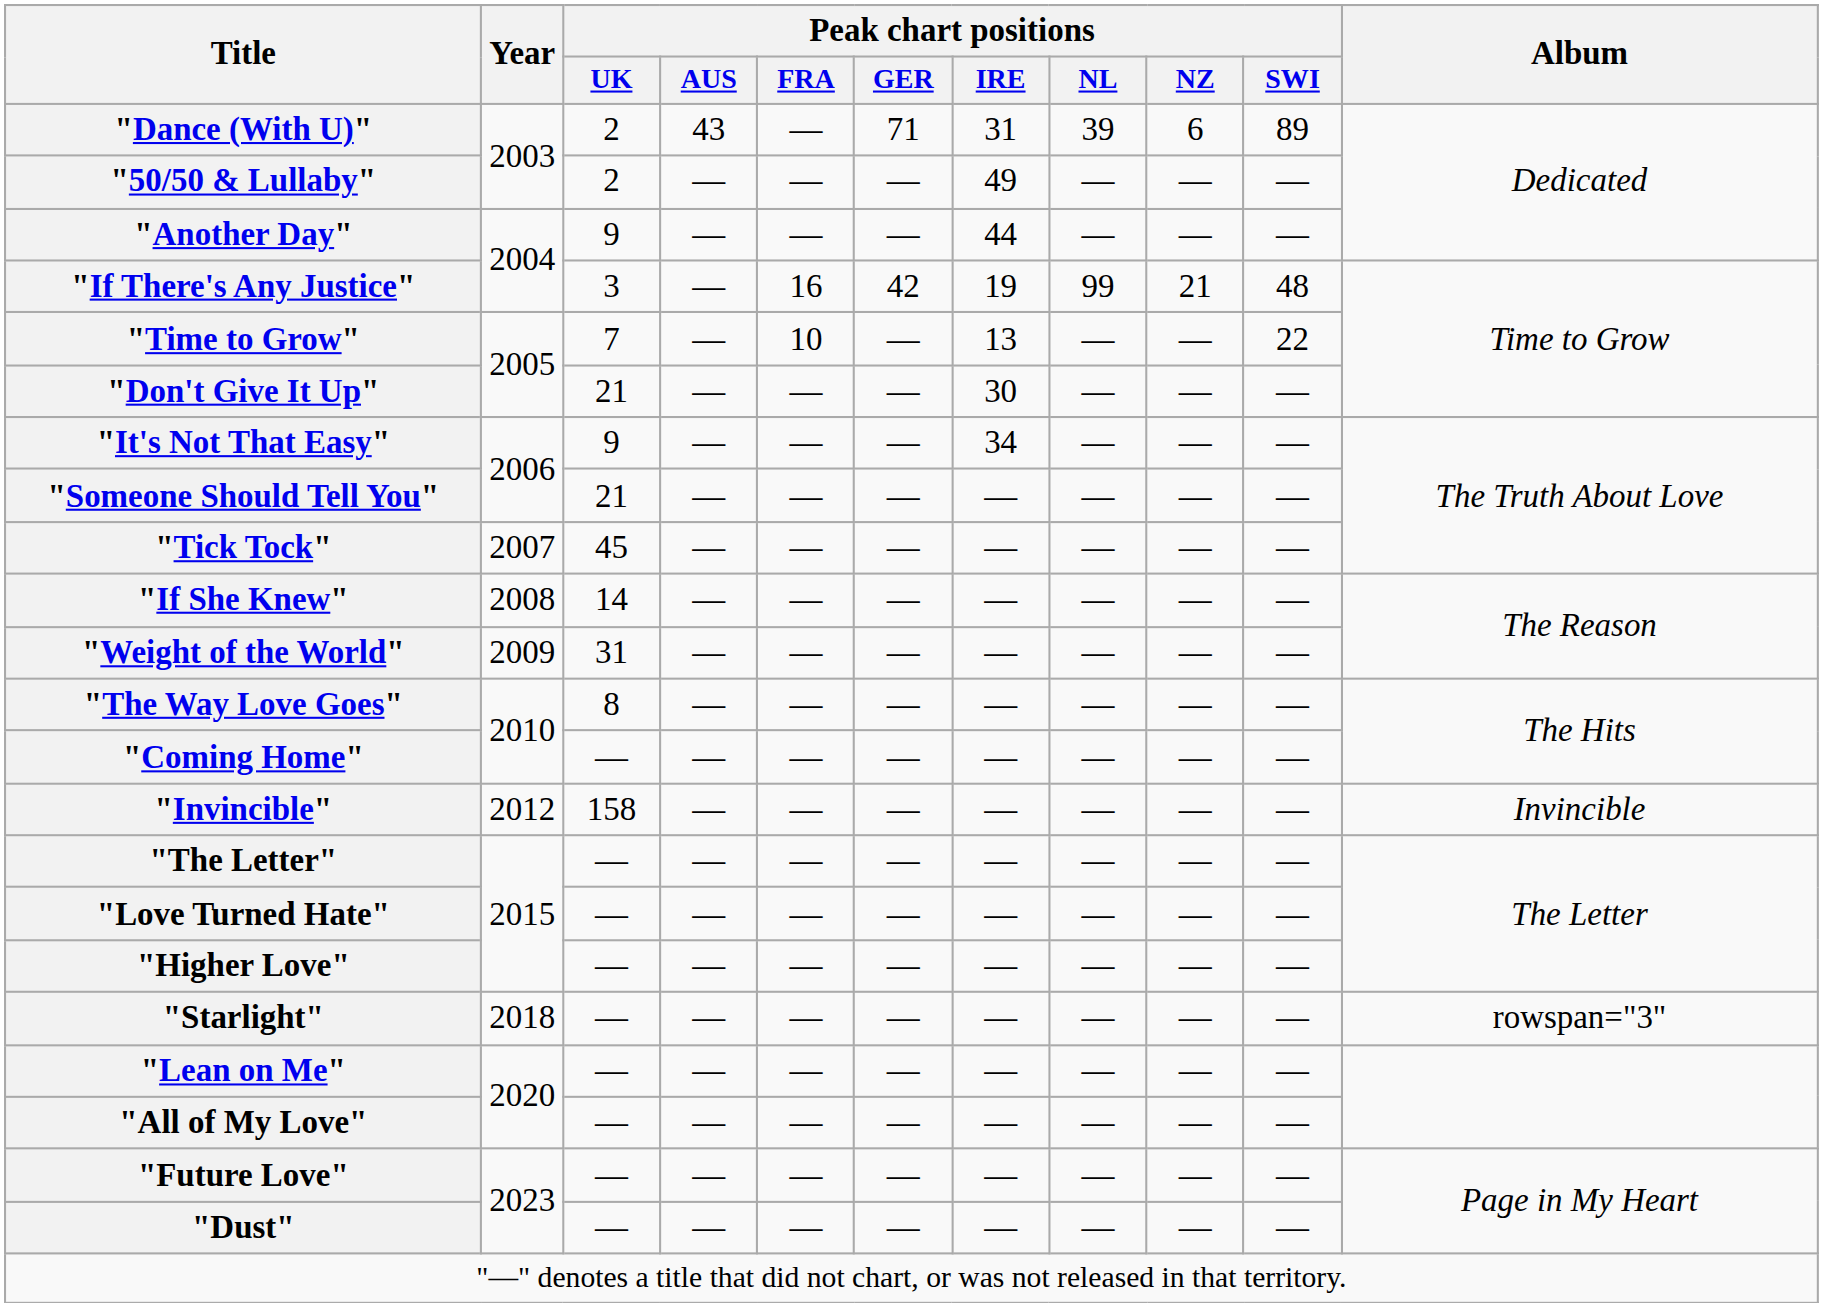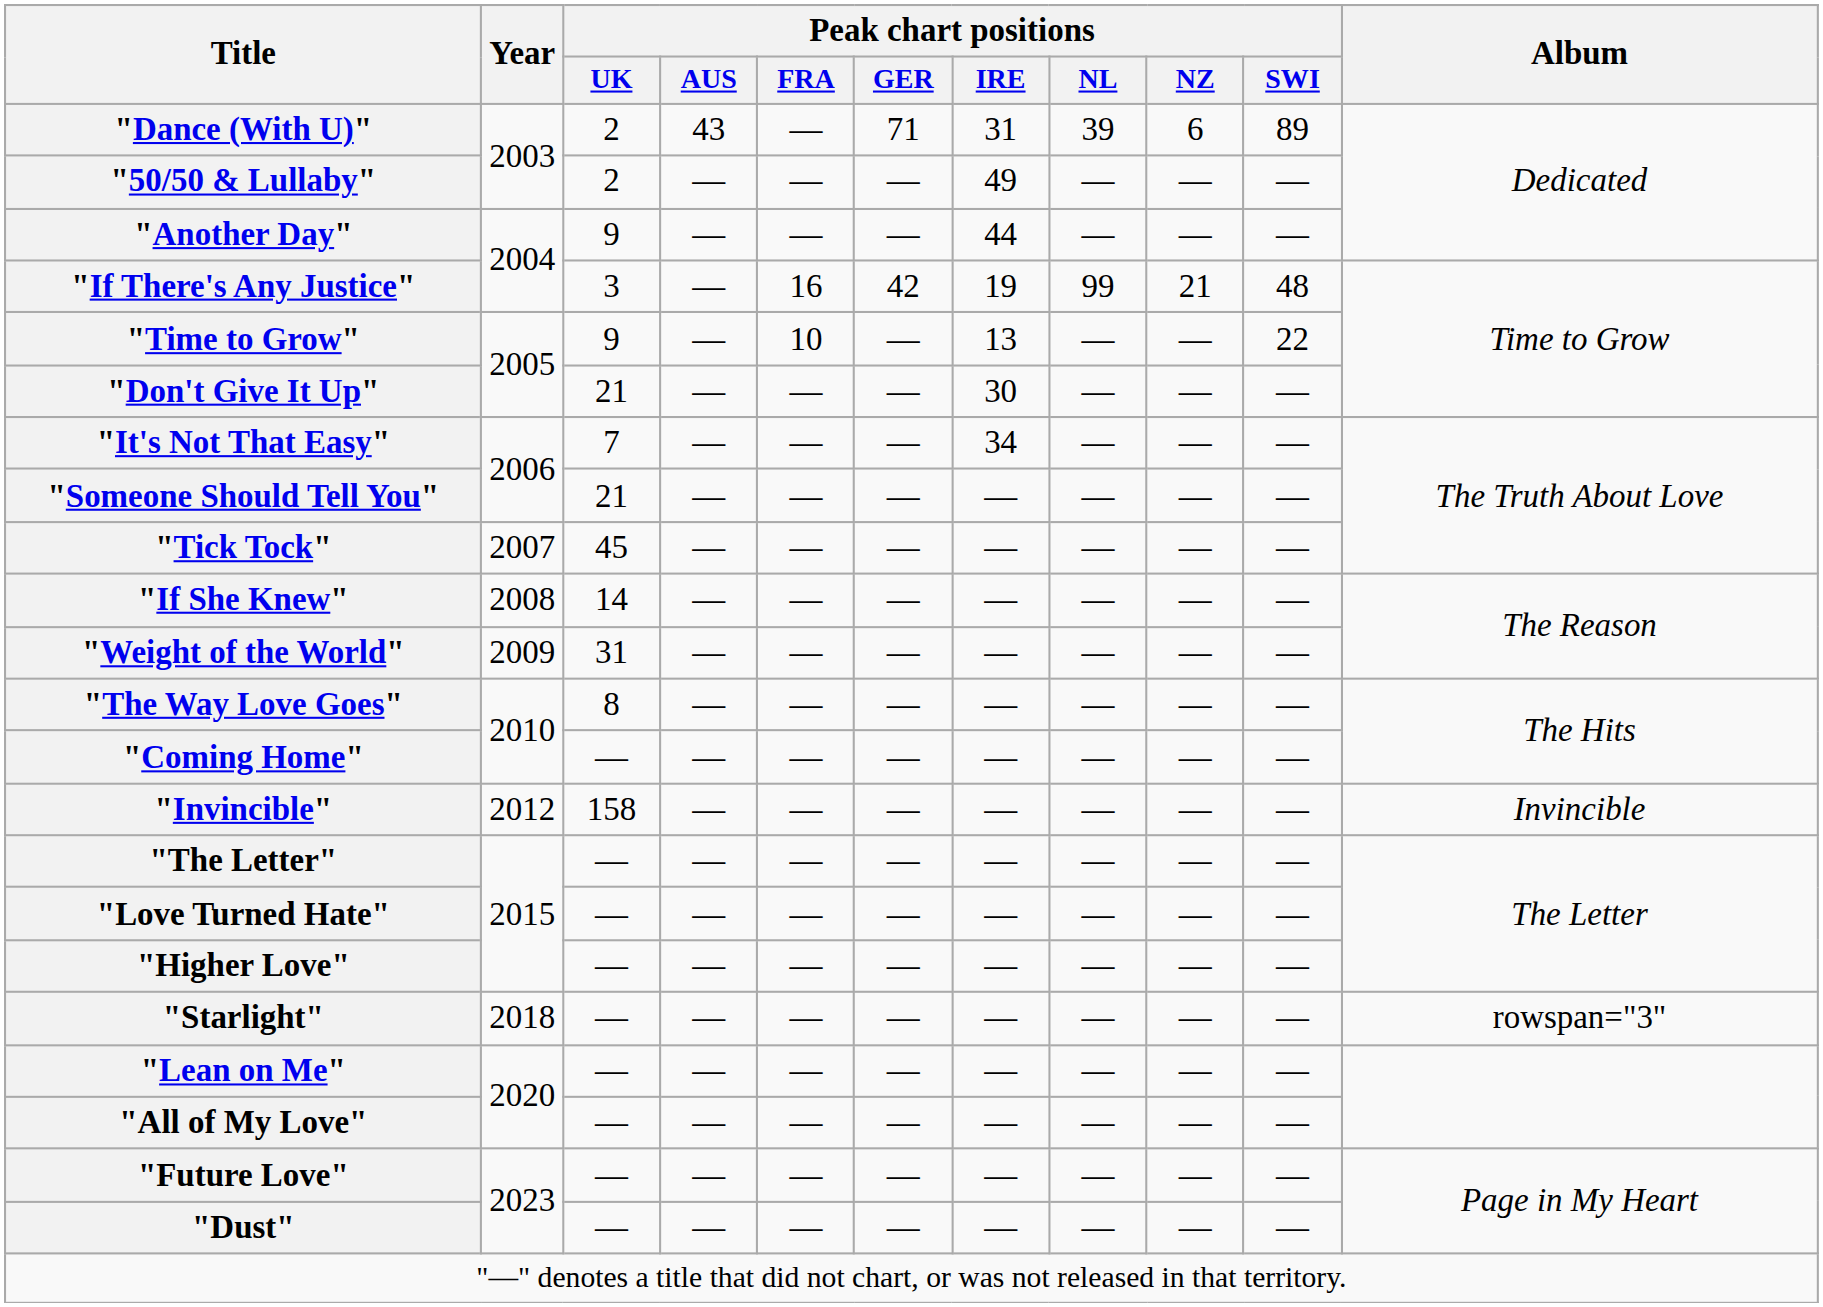(611, 338) 7 -> (611, 338) 9
(611, 442) 9 -> (611, 442) 7
